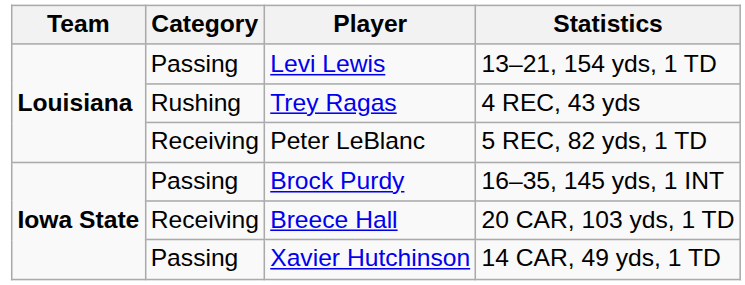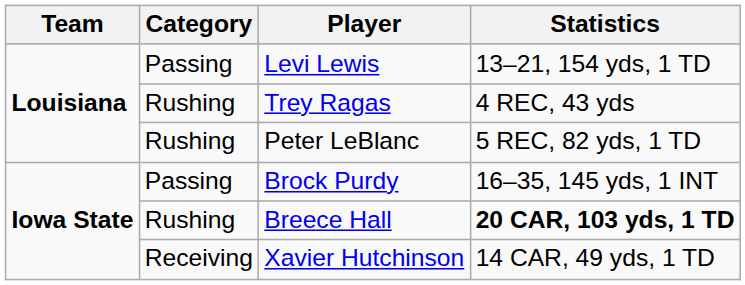(205, 141) Receiving -> (190, 141) Rushing
(205, 220) Receiving -> (190, 220) Rushing
(608, 220) normal -> (605, 220) bold
(194, 259) Passing -> (199, 259) Receiving
